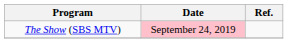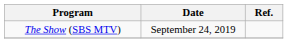(193, 29) pink background -> (193, 29) no background
